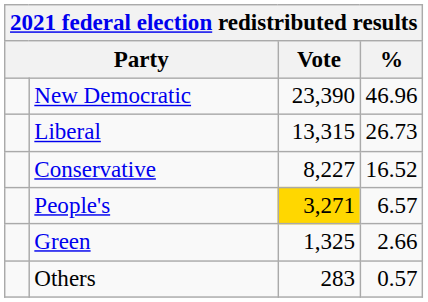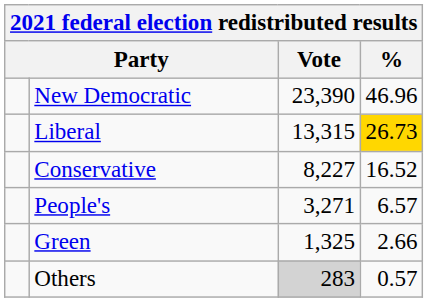(392, 132) no background -> (392, 132) gold background
(329, 205) gold background -> (329, 205) no background
(338, 278) no background -> (338, 278) lightgrey background
